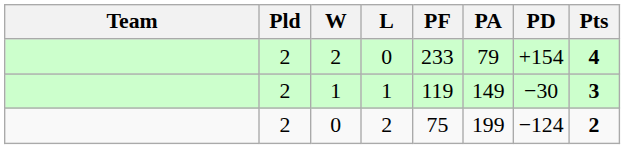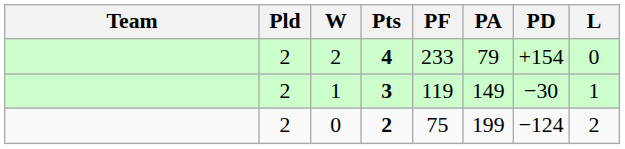columns swapped: (387, 21) <-> (594, 21)
